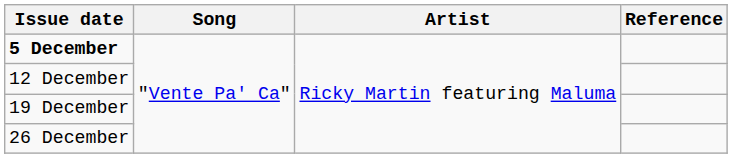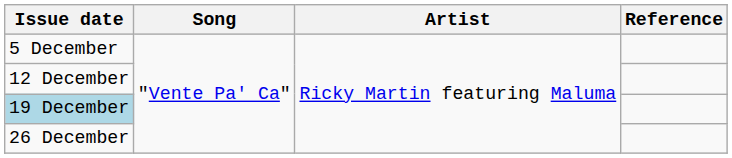(64, 49) bold -> (64, 49) normal
(69, 109) no background -> (69, 109) lightblue background
